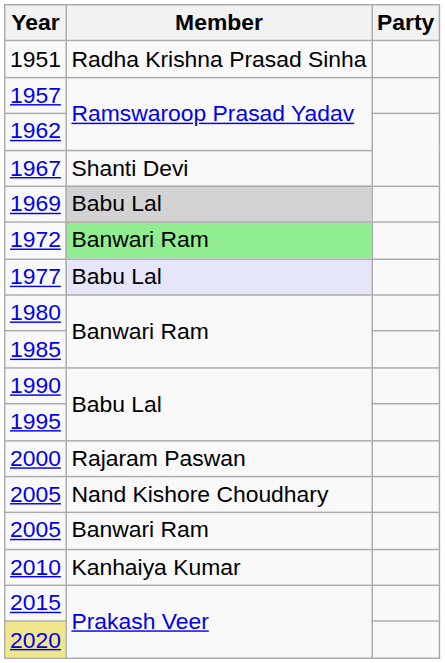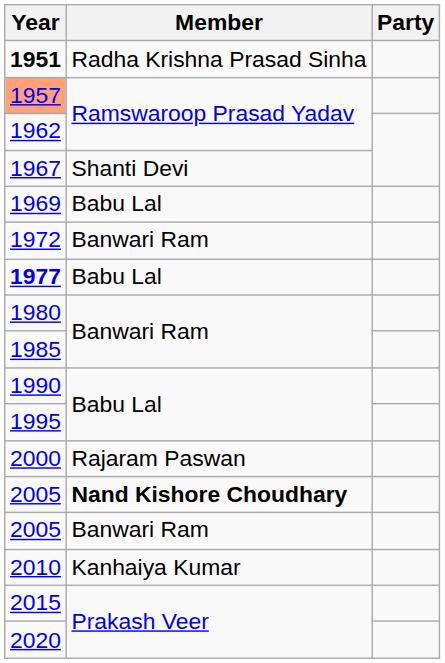(35, 58) normal -> (35, 58) bold
(35, 95) no background -> (35, 95) lightsalmon background
(117, 204) lightgrey background -> (117, 204) no background
(140, 240) lightgreen background -> (140, 240) no background
(35, 276) normal -> (35, 276) bold
(117, 276) lavender background -> (117, 276) no background
(200, 494) normal -> (209, 494) bold
(35, 639) khaki background -> (35, 639) no background
